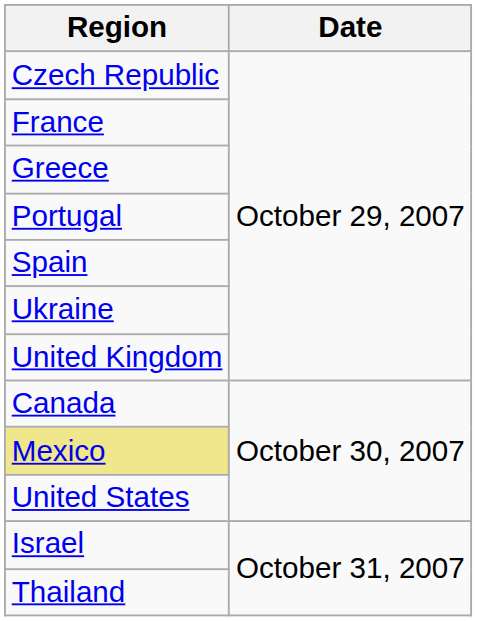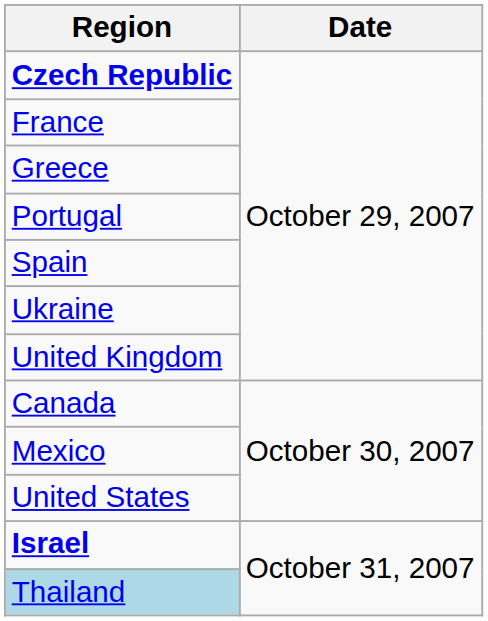(115, 74) normal -> (122, 74) bold
(59, 450) khaki background -> (59, 450) no background
(48, 544) normal -> (50, 544) bold
(69, 591) no background -> (69, 591) lightblue background
